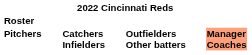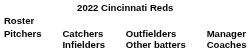(227, 39) lightsalmon background -> (227, 39) no background
